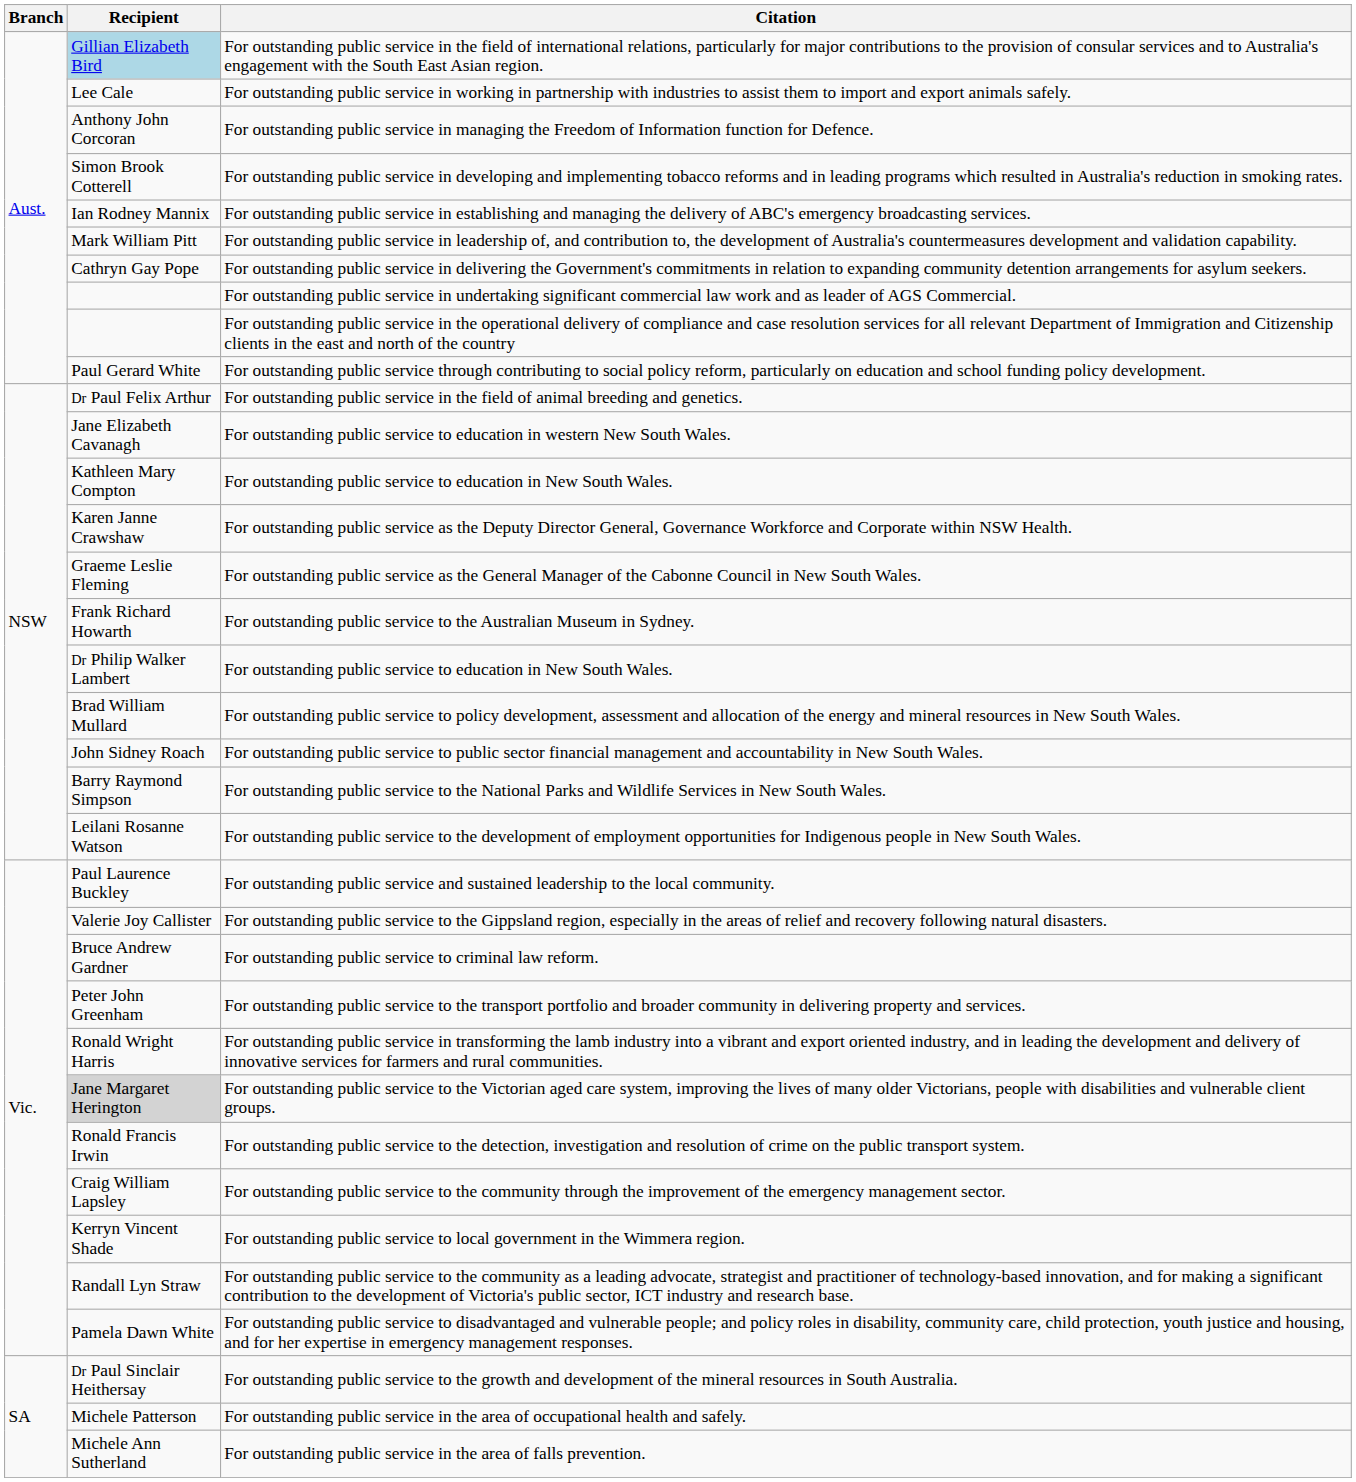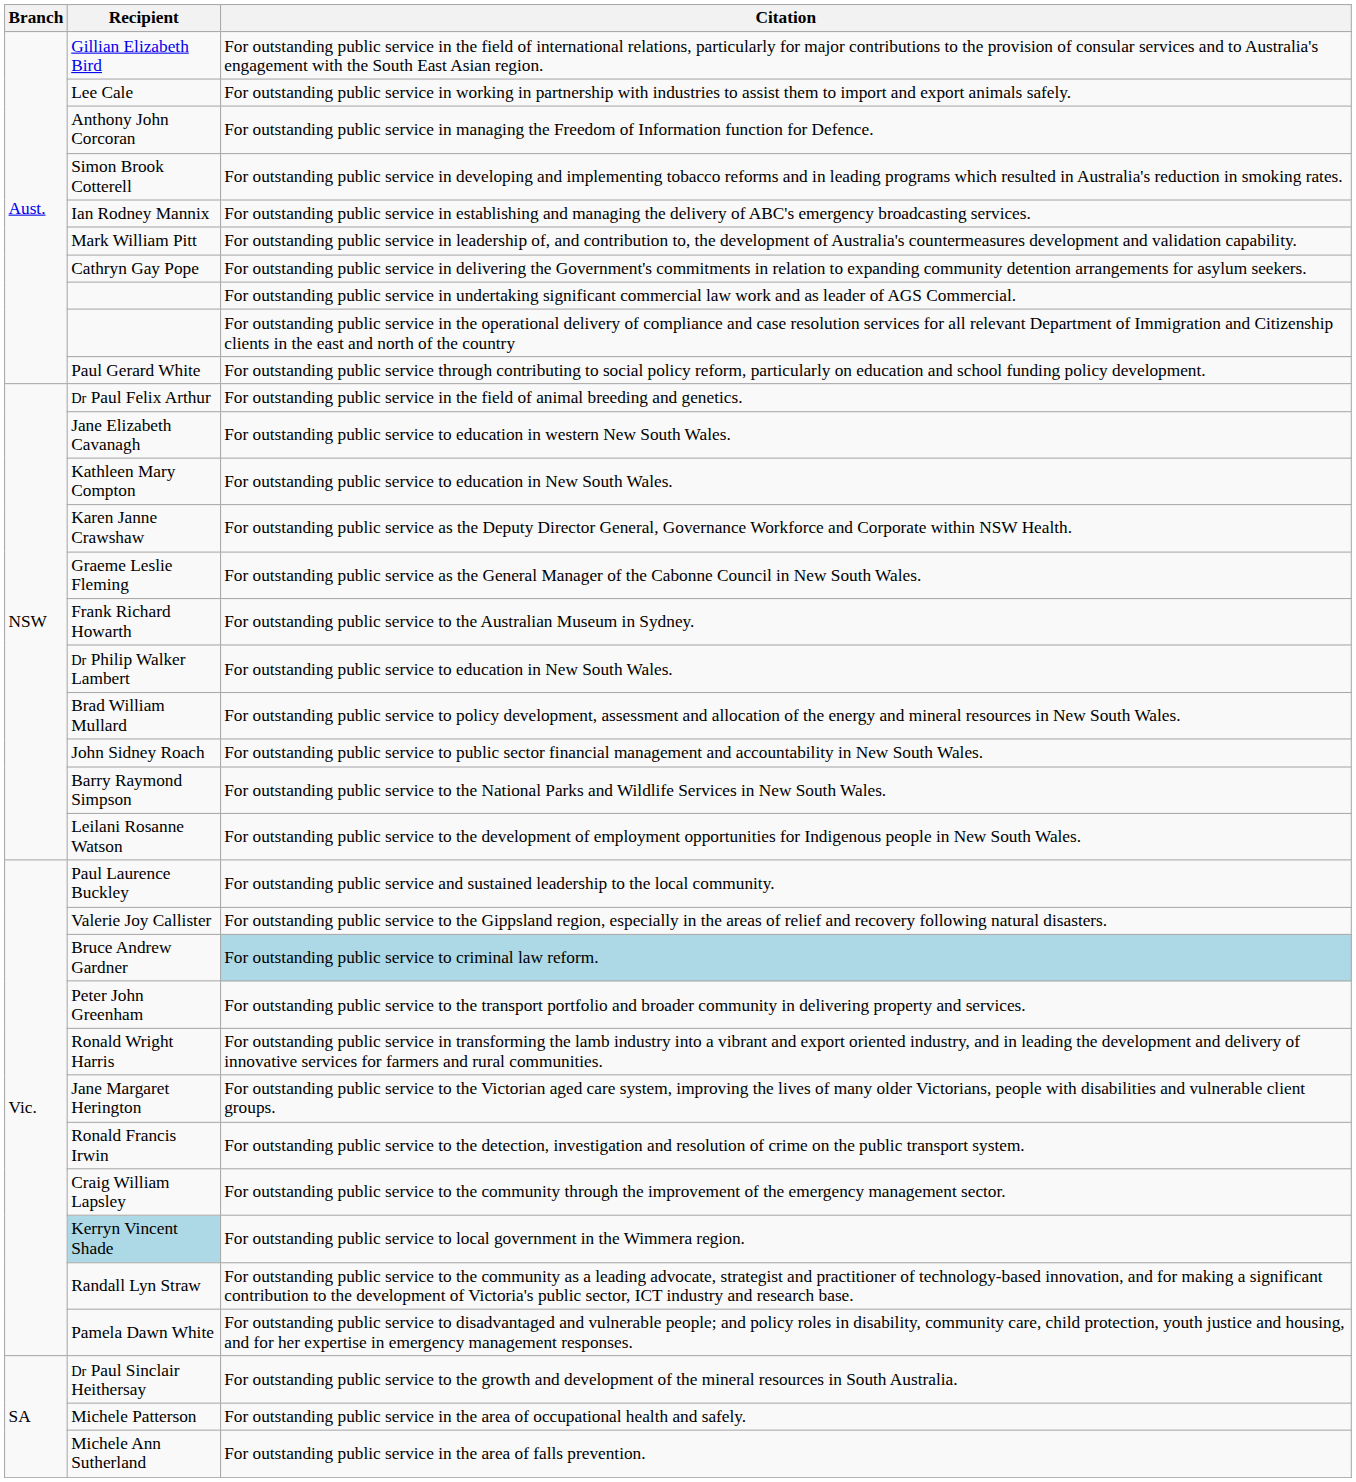(130, 55) lightblue background -> (130, 55) no background
(411, 957) no background -> (411, 957) lightblue background
(120, 1098) lightgrey background -> (120, 1098) no background
(125, 1238) no background -> (125, 1238) lightblue background
